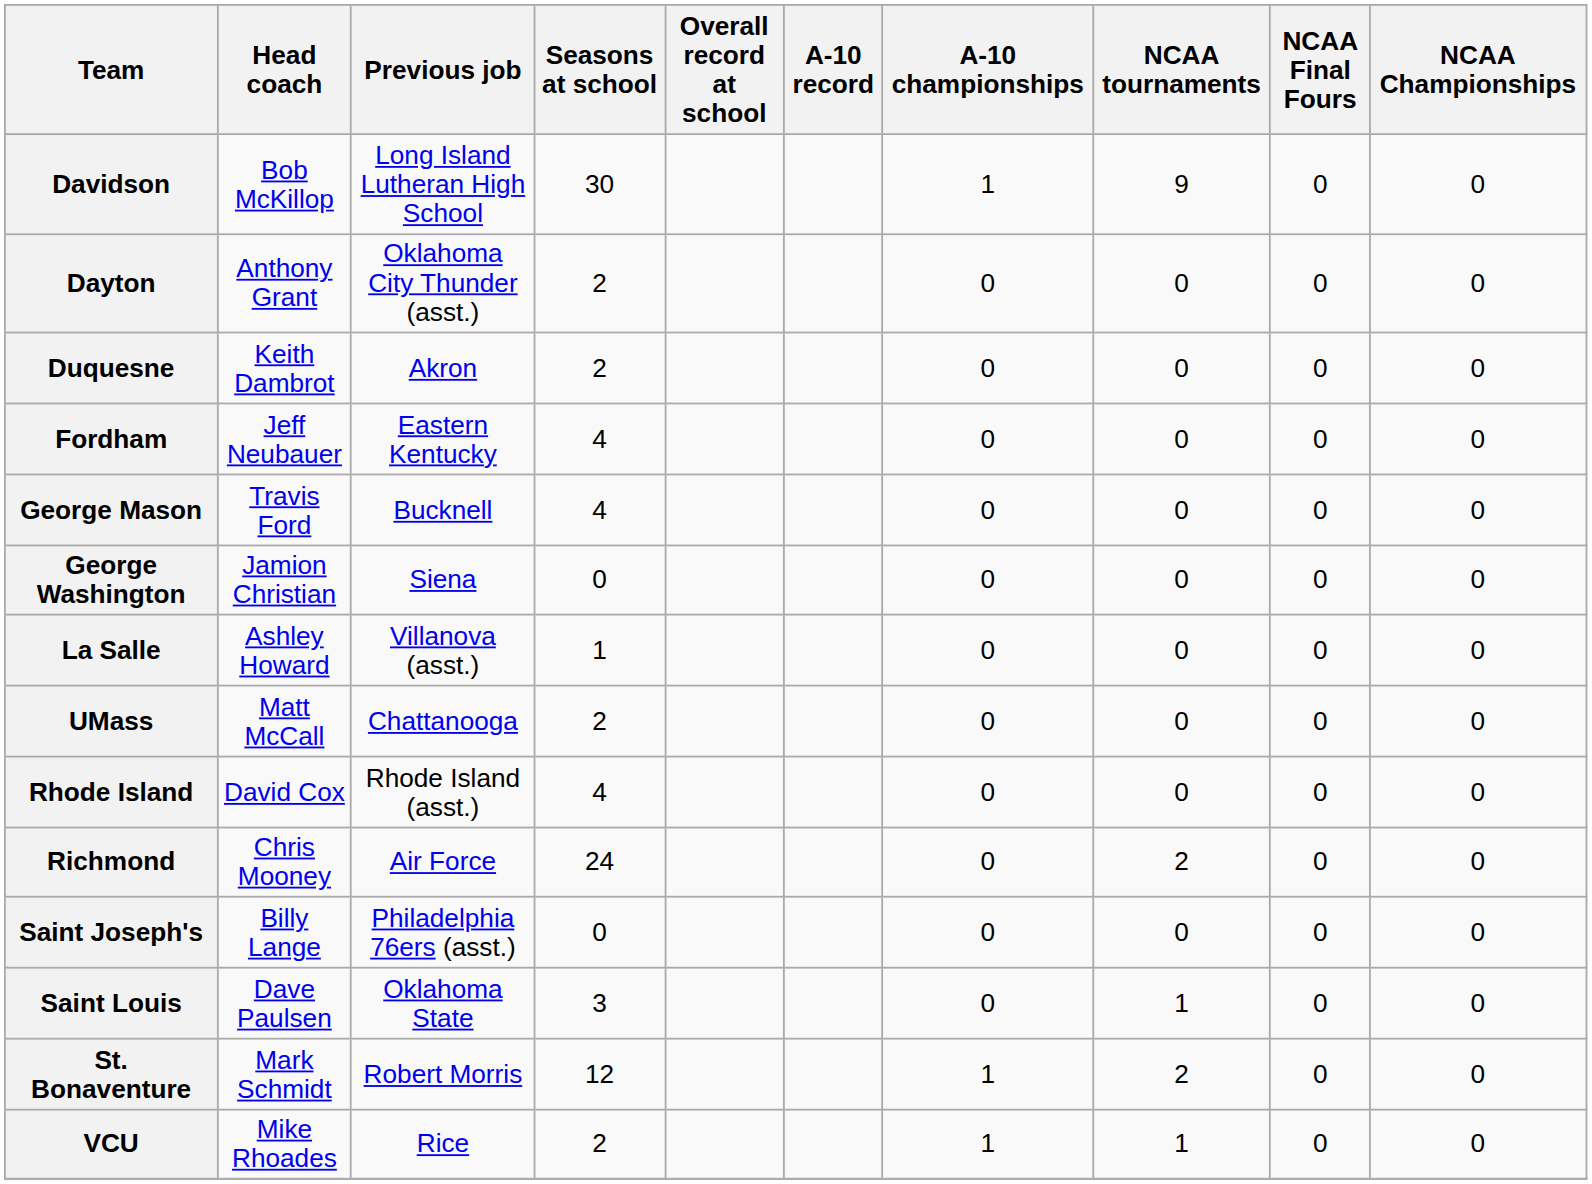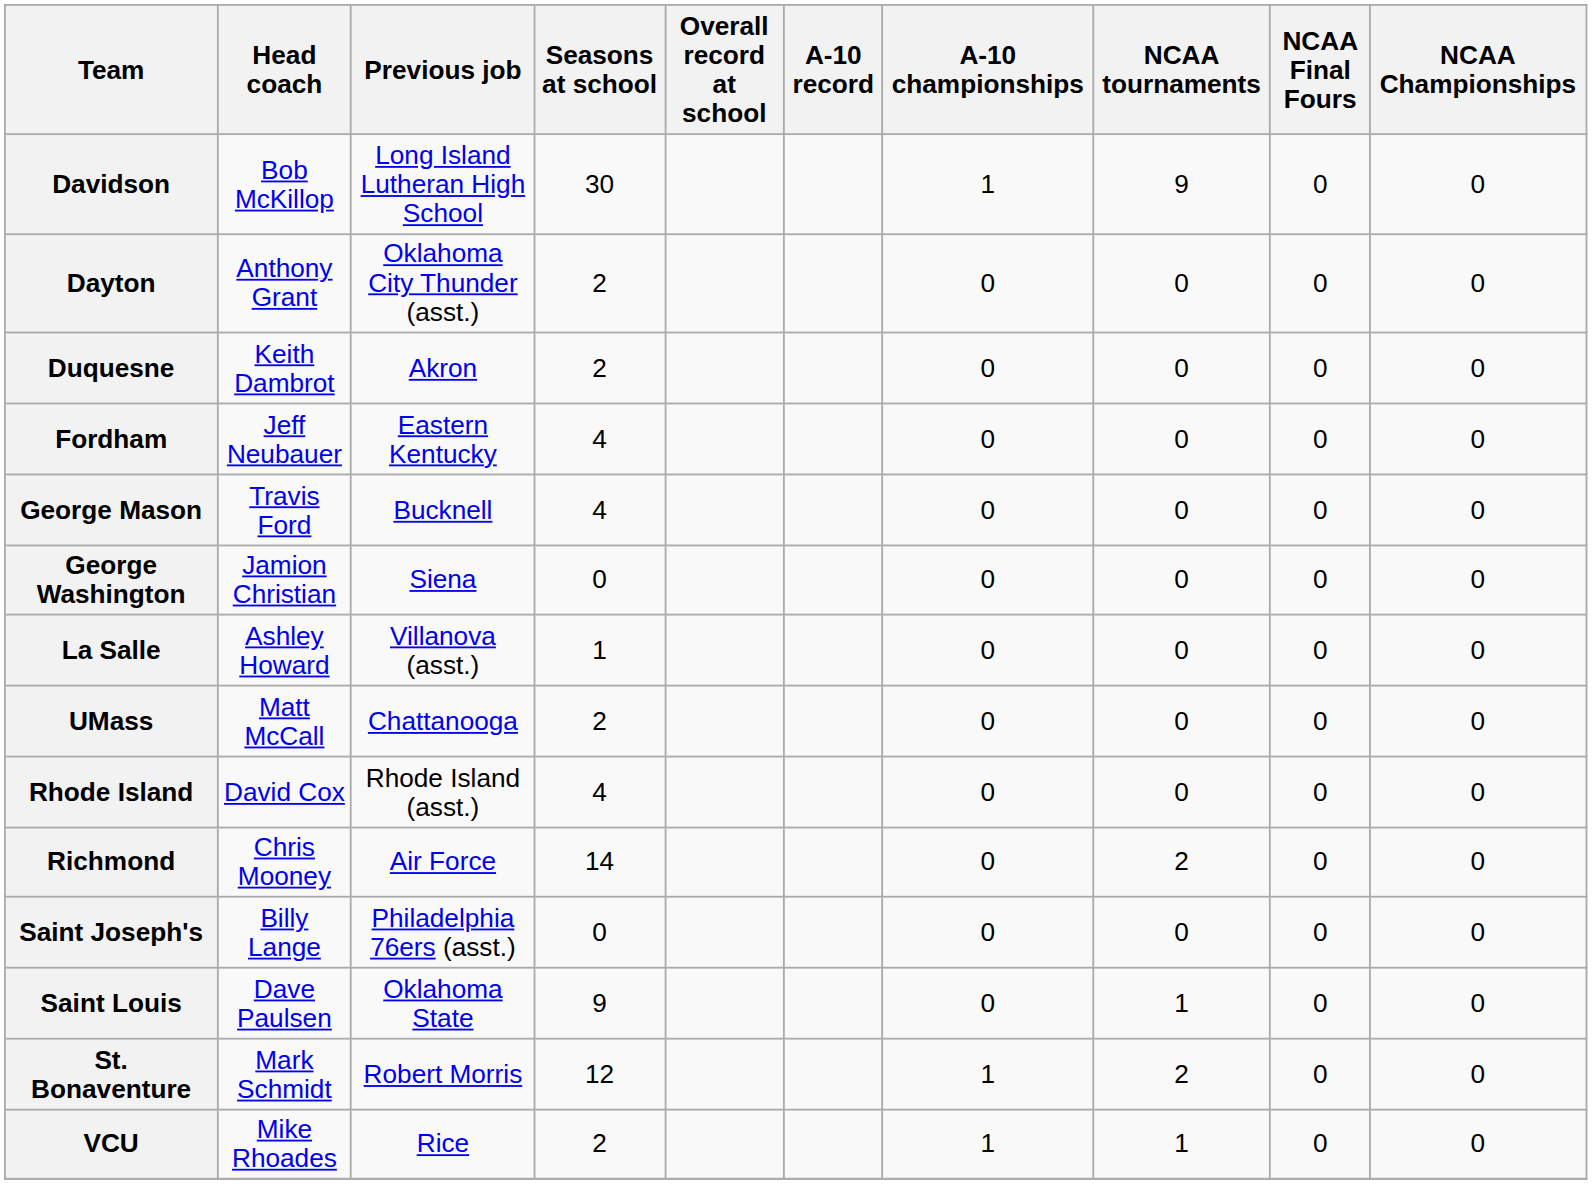(600, 862) 24 -> (600, 862) 14
(600, 1003) 3 -> (600, 1003) 9
